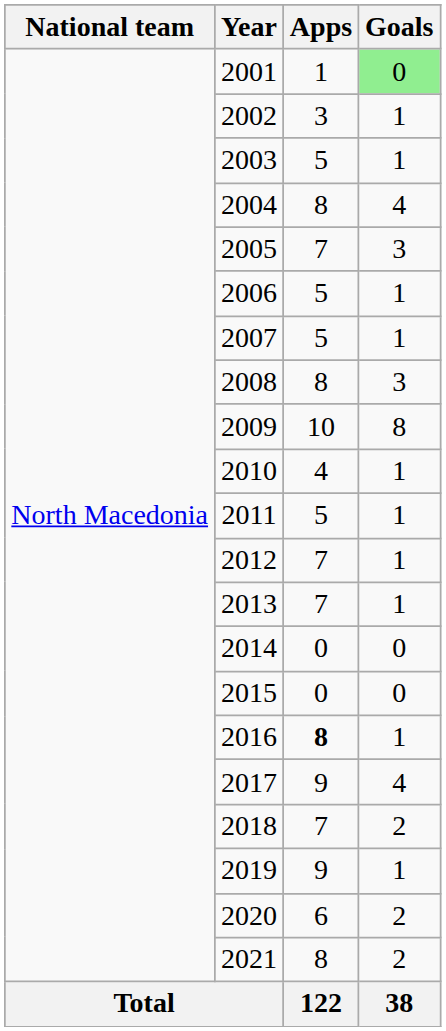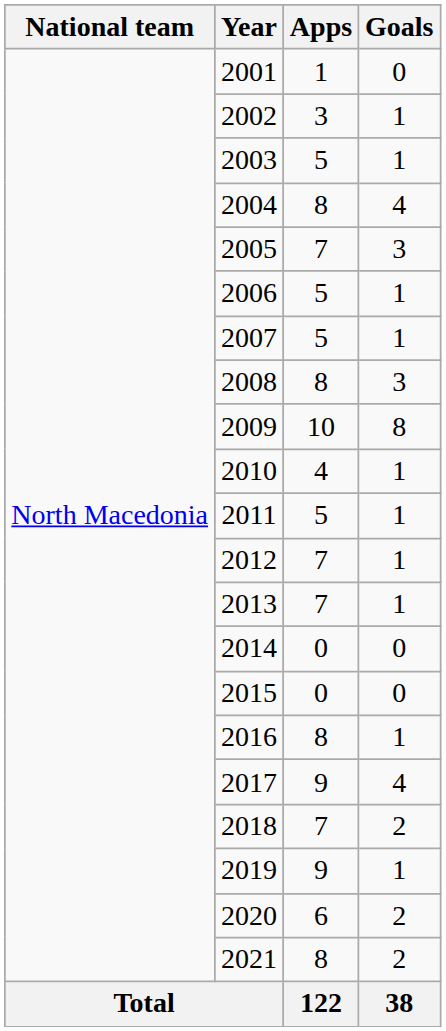(399, 71) lightgreen background -> (399, 71) no background
(321, 737) bold -> (321, 737) normal
